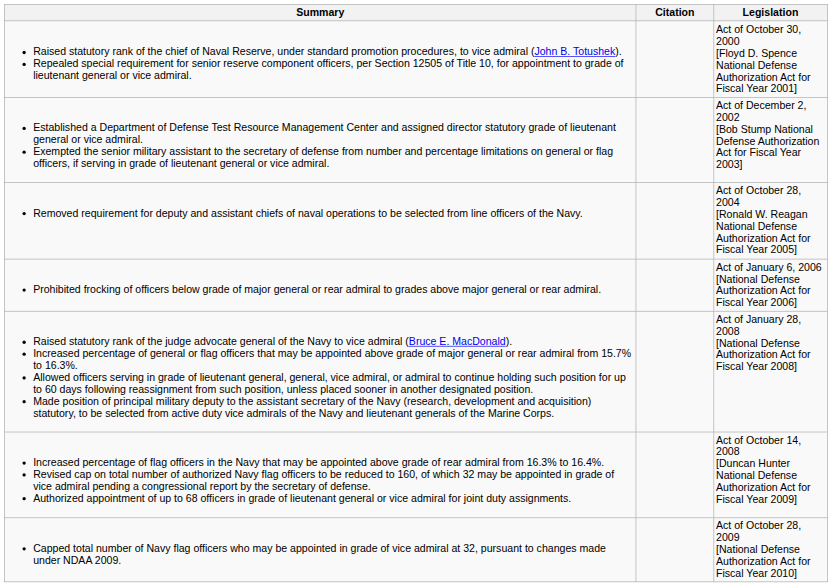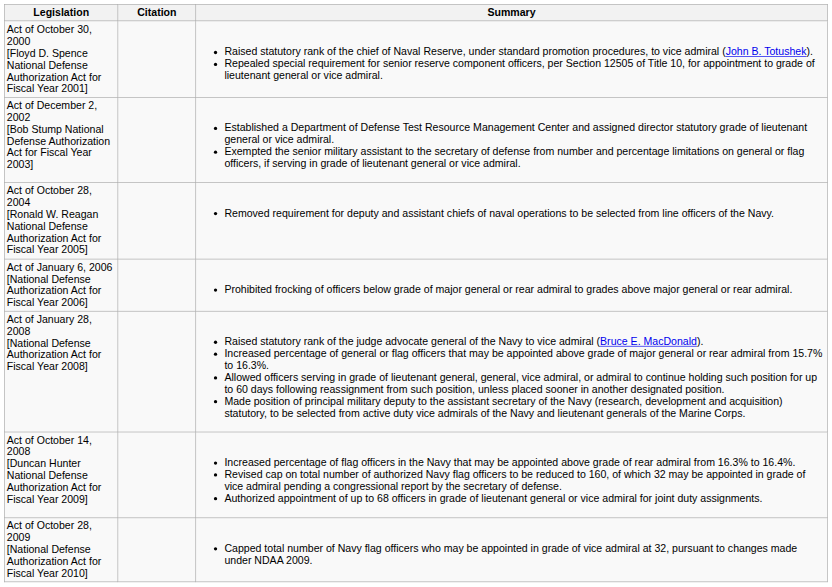columns swapped: (770, 12) <-> (320, 12)
